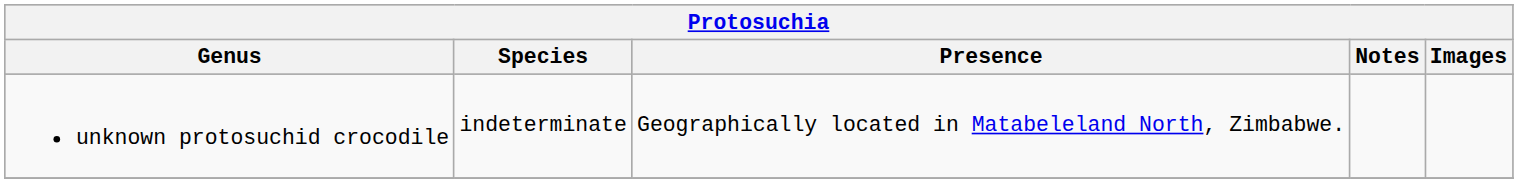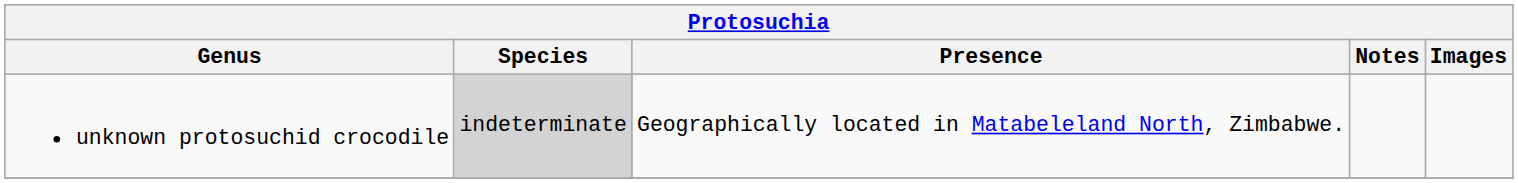(543, 126) no background -> (543, 126) lightgrey background
